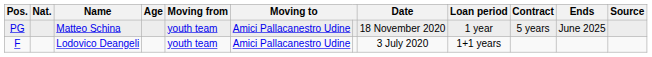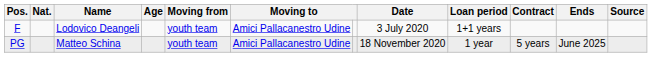rows swapped: (17, 44) <-> (17, 28)
